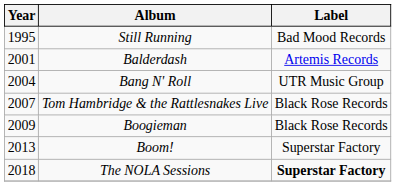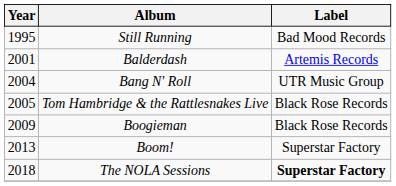(22, 103) 2007 -> (22, 103) 2005
